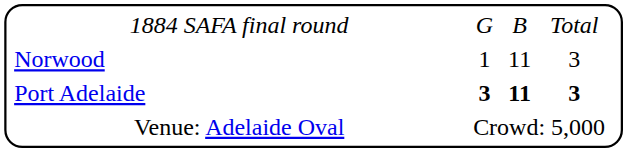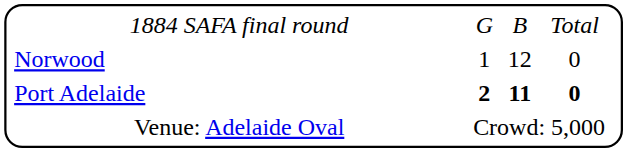(520, 59) 11 -> (520, 59) 12
(574, 59) 3 -> (575, 59) 0
(484, 93) 3 -> (484, 93) 2
(574, 93) 3 -> (575, 93) 0
